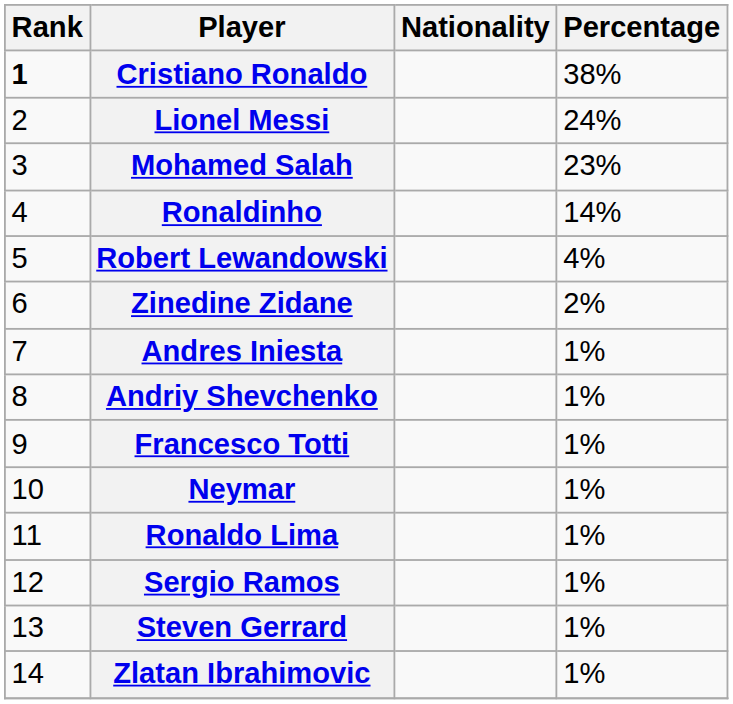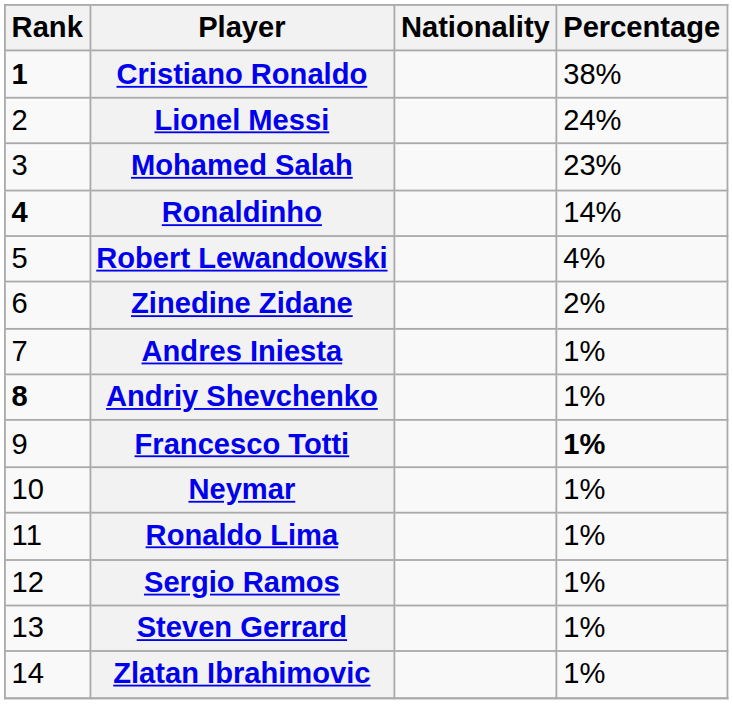(20, 212) normal -> (20, 212) bold
(20, 397) normal -> (20, 397) bold
(584, 443) normal -> (584, 443) bold
